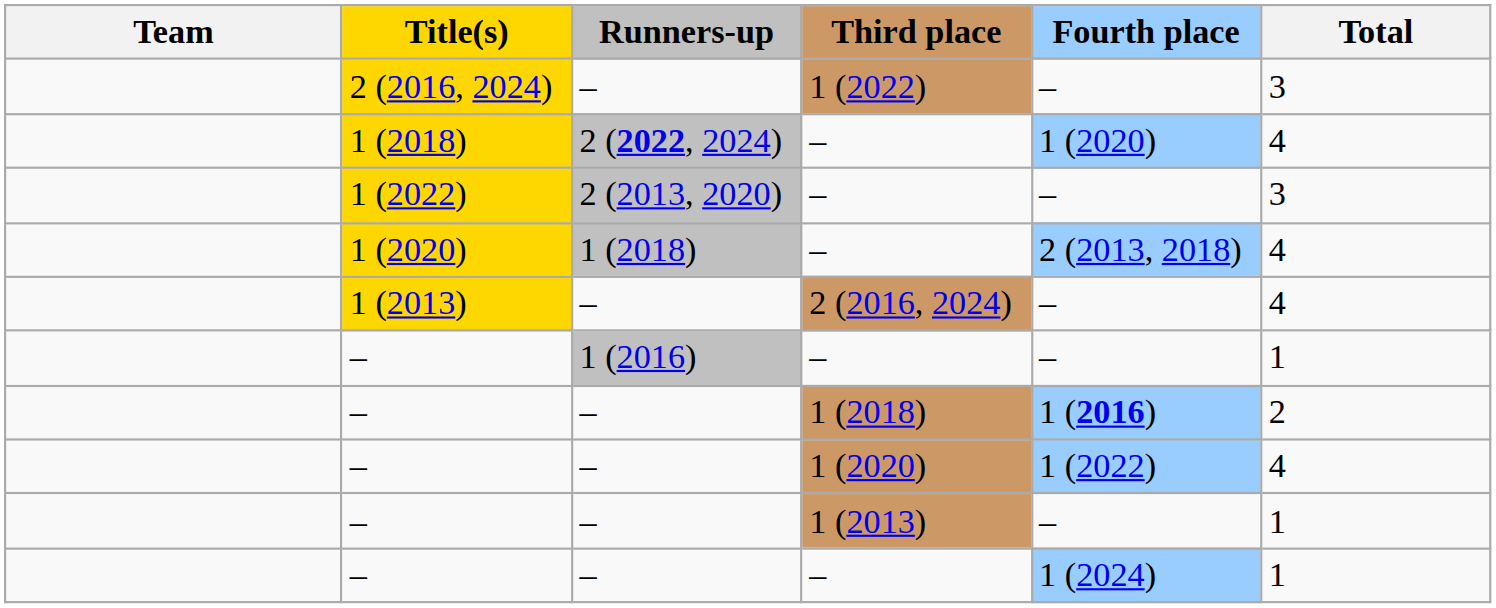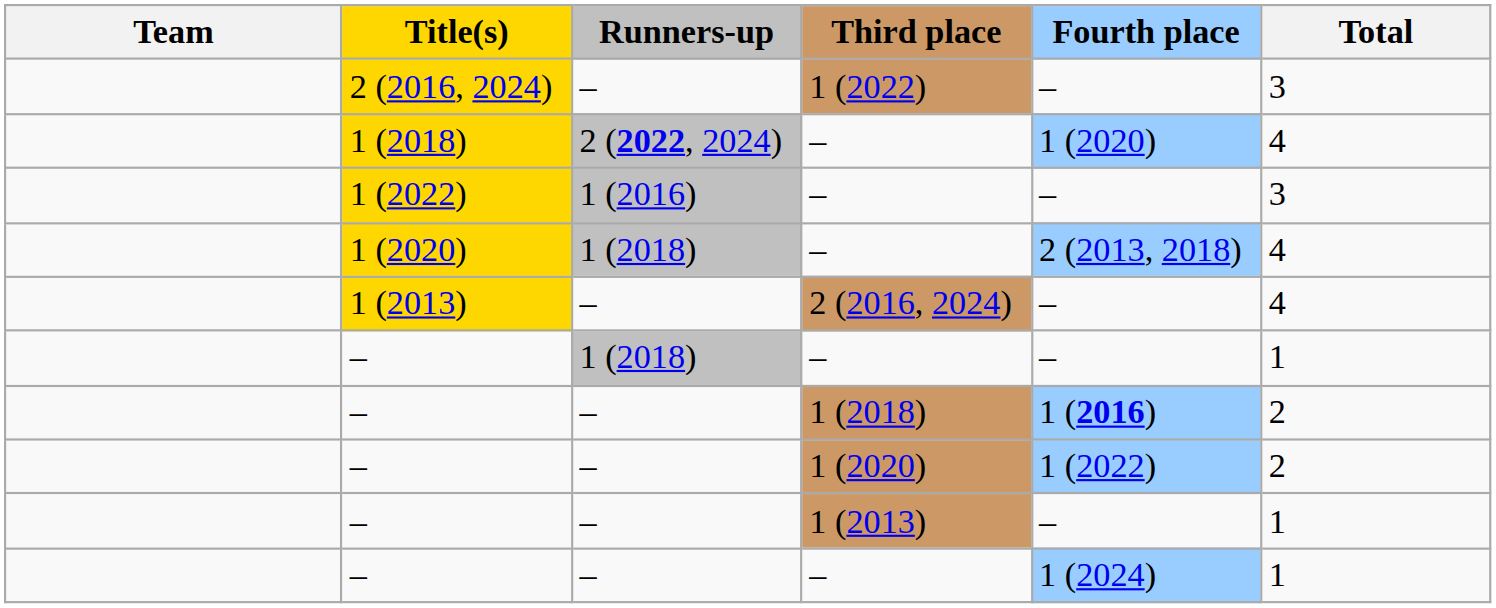(681, 194) 2 (2013, 2020) -> (638, 194) 1 (2016)
(638, 357) 1 (2016) -> (638, 357) 1 (2018)
(1277, 466) 4 -> (1277, 466) 2
